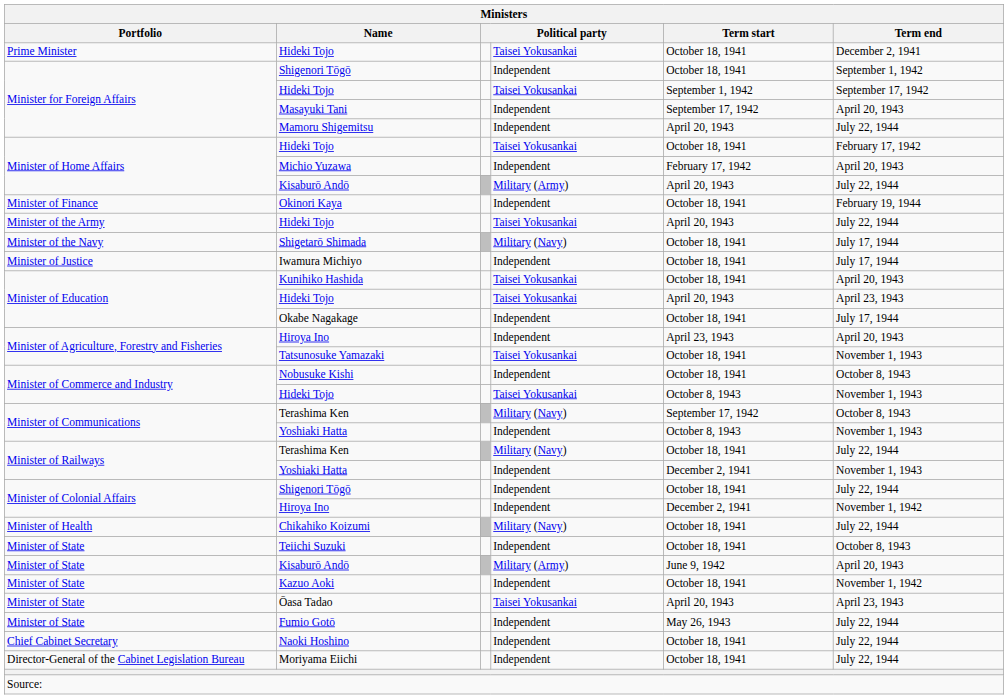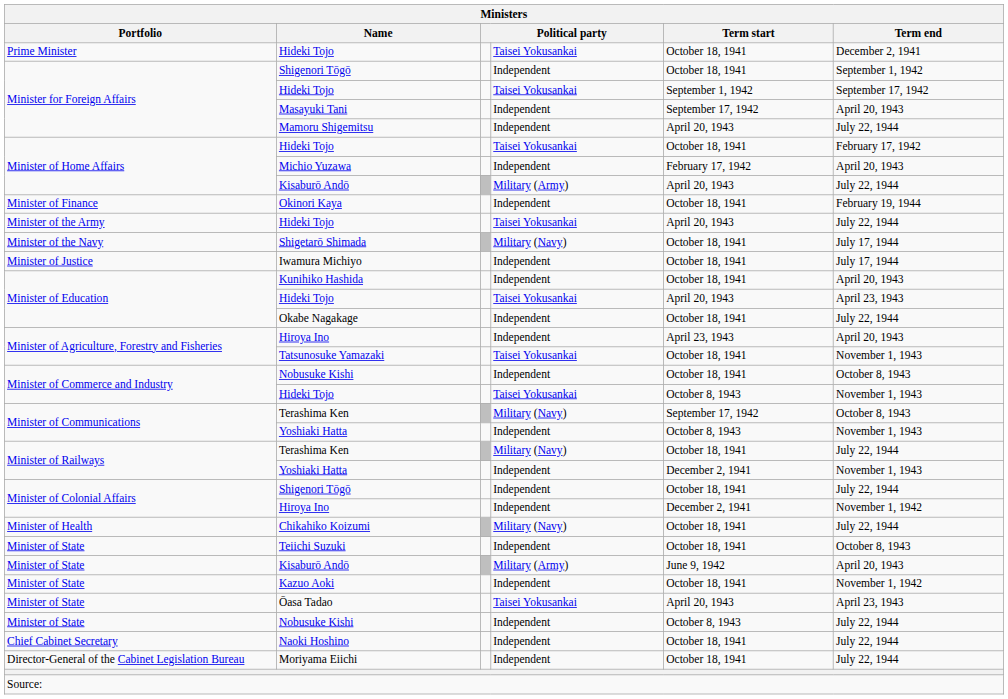(535, 280) Taisei Yokusankai -> (522, 280) Independent
(867, 318) July 17, 1944 -> (867, 318) July 22, 1944
- row: (46, 622)
+ row: (46, 622)
